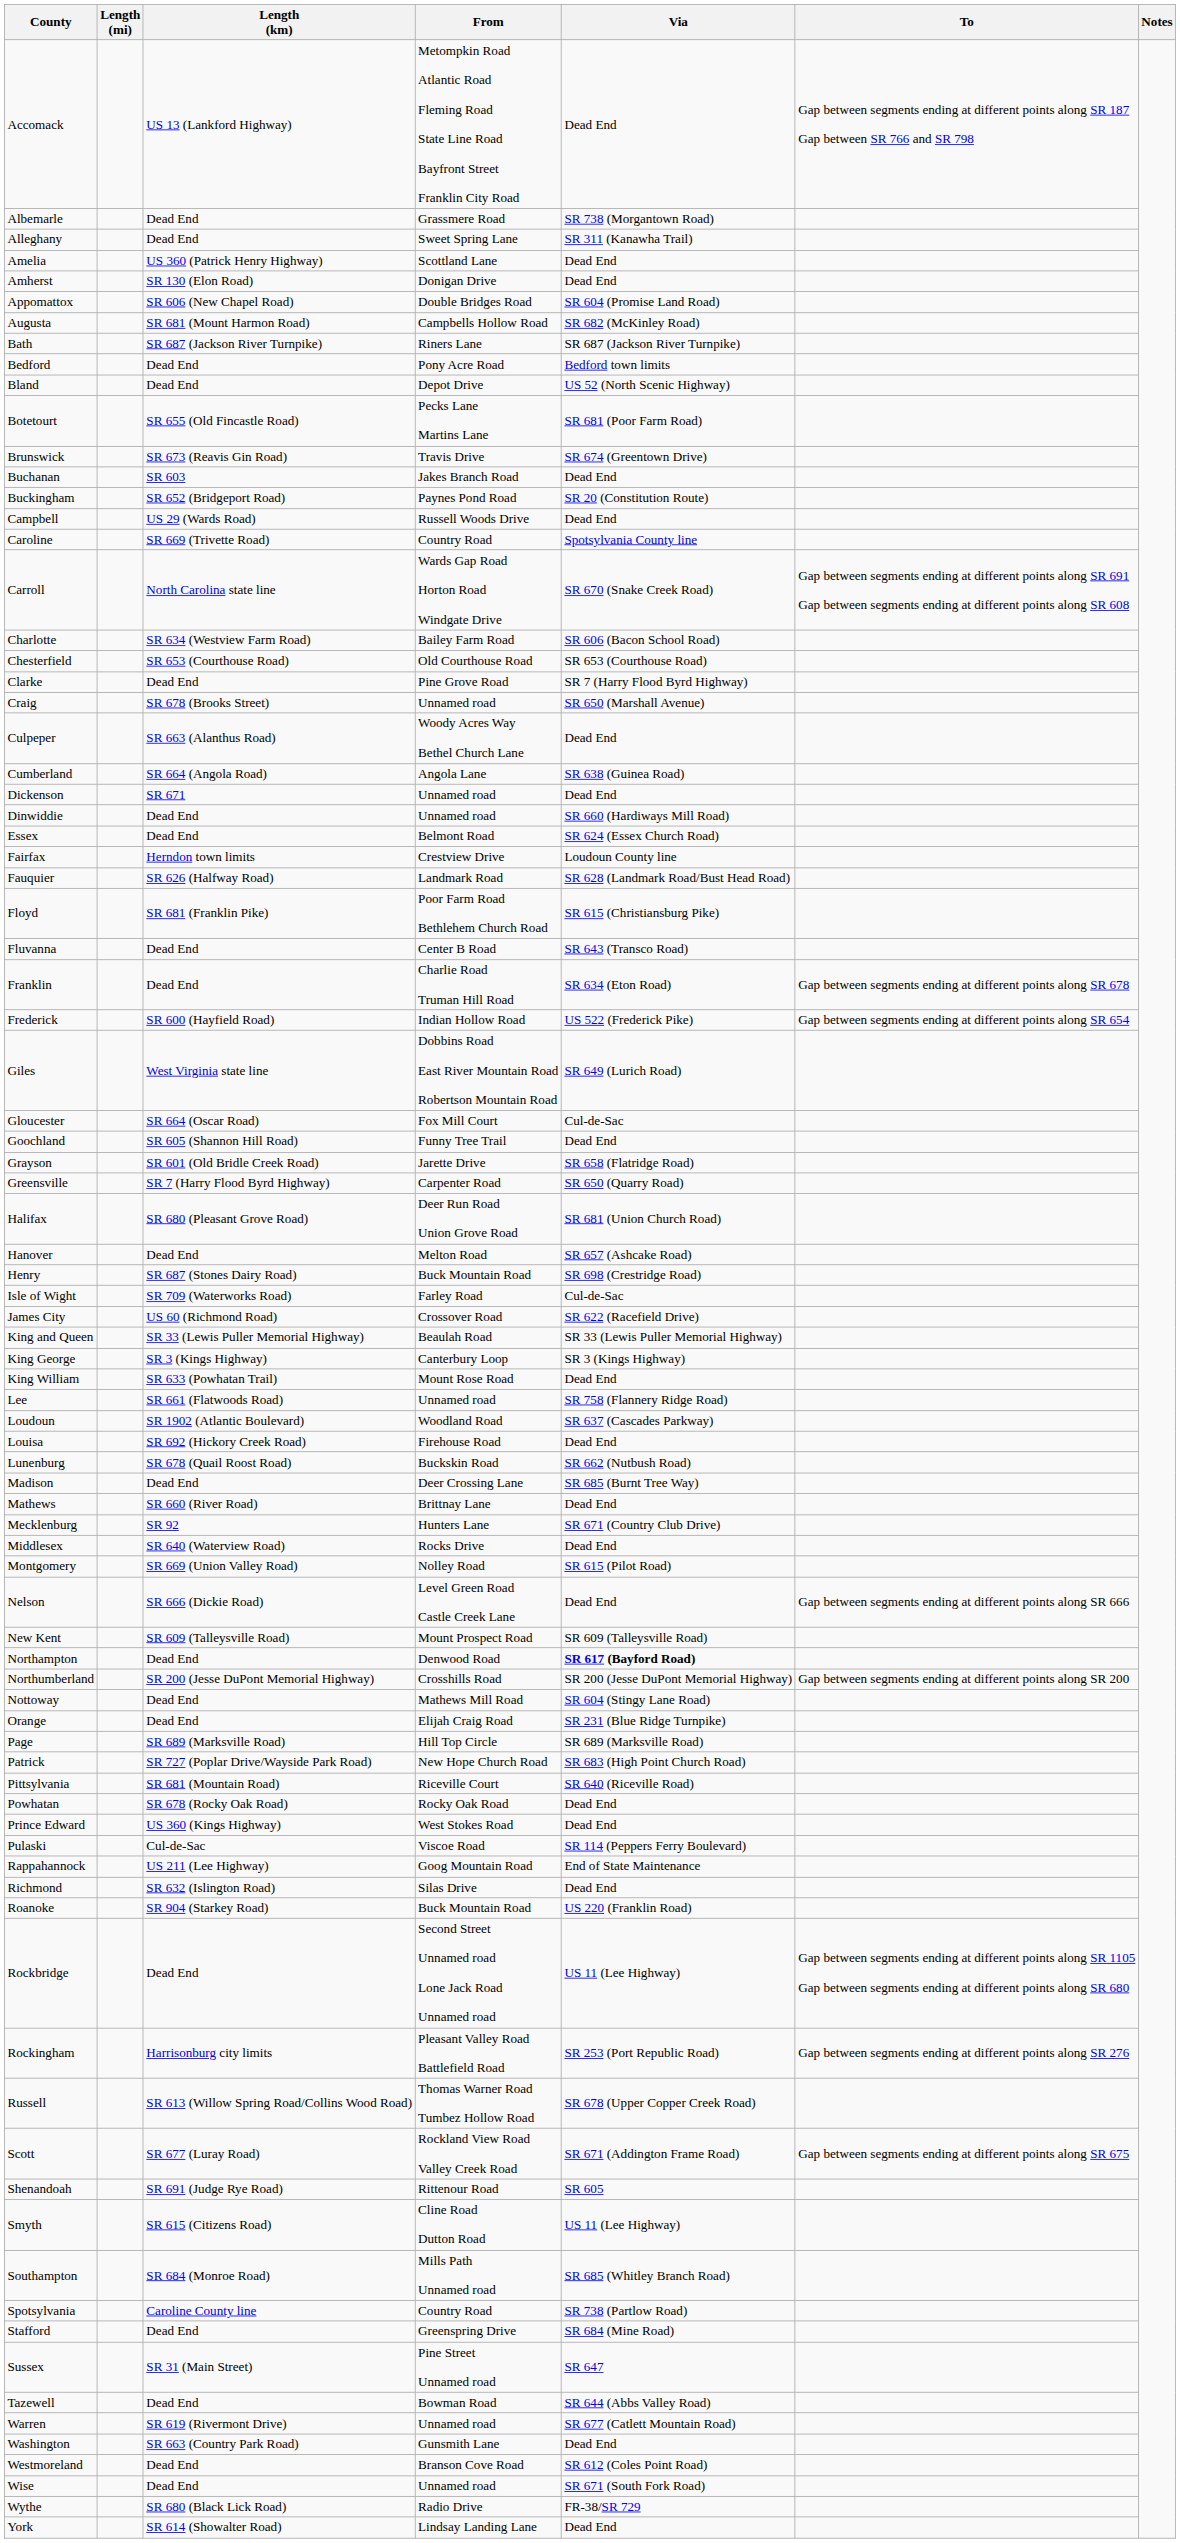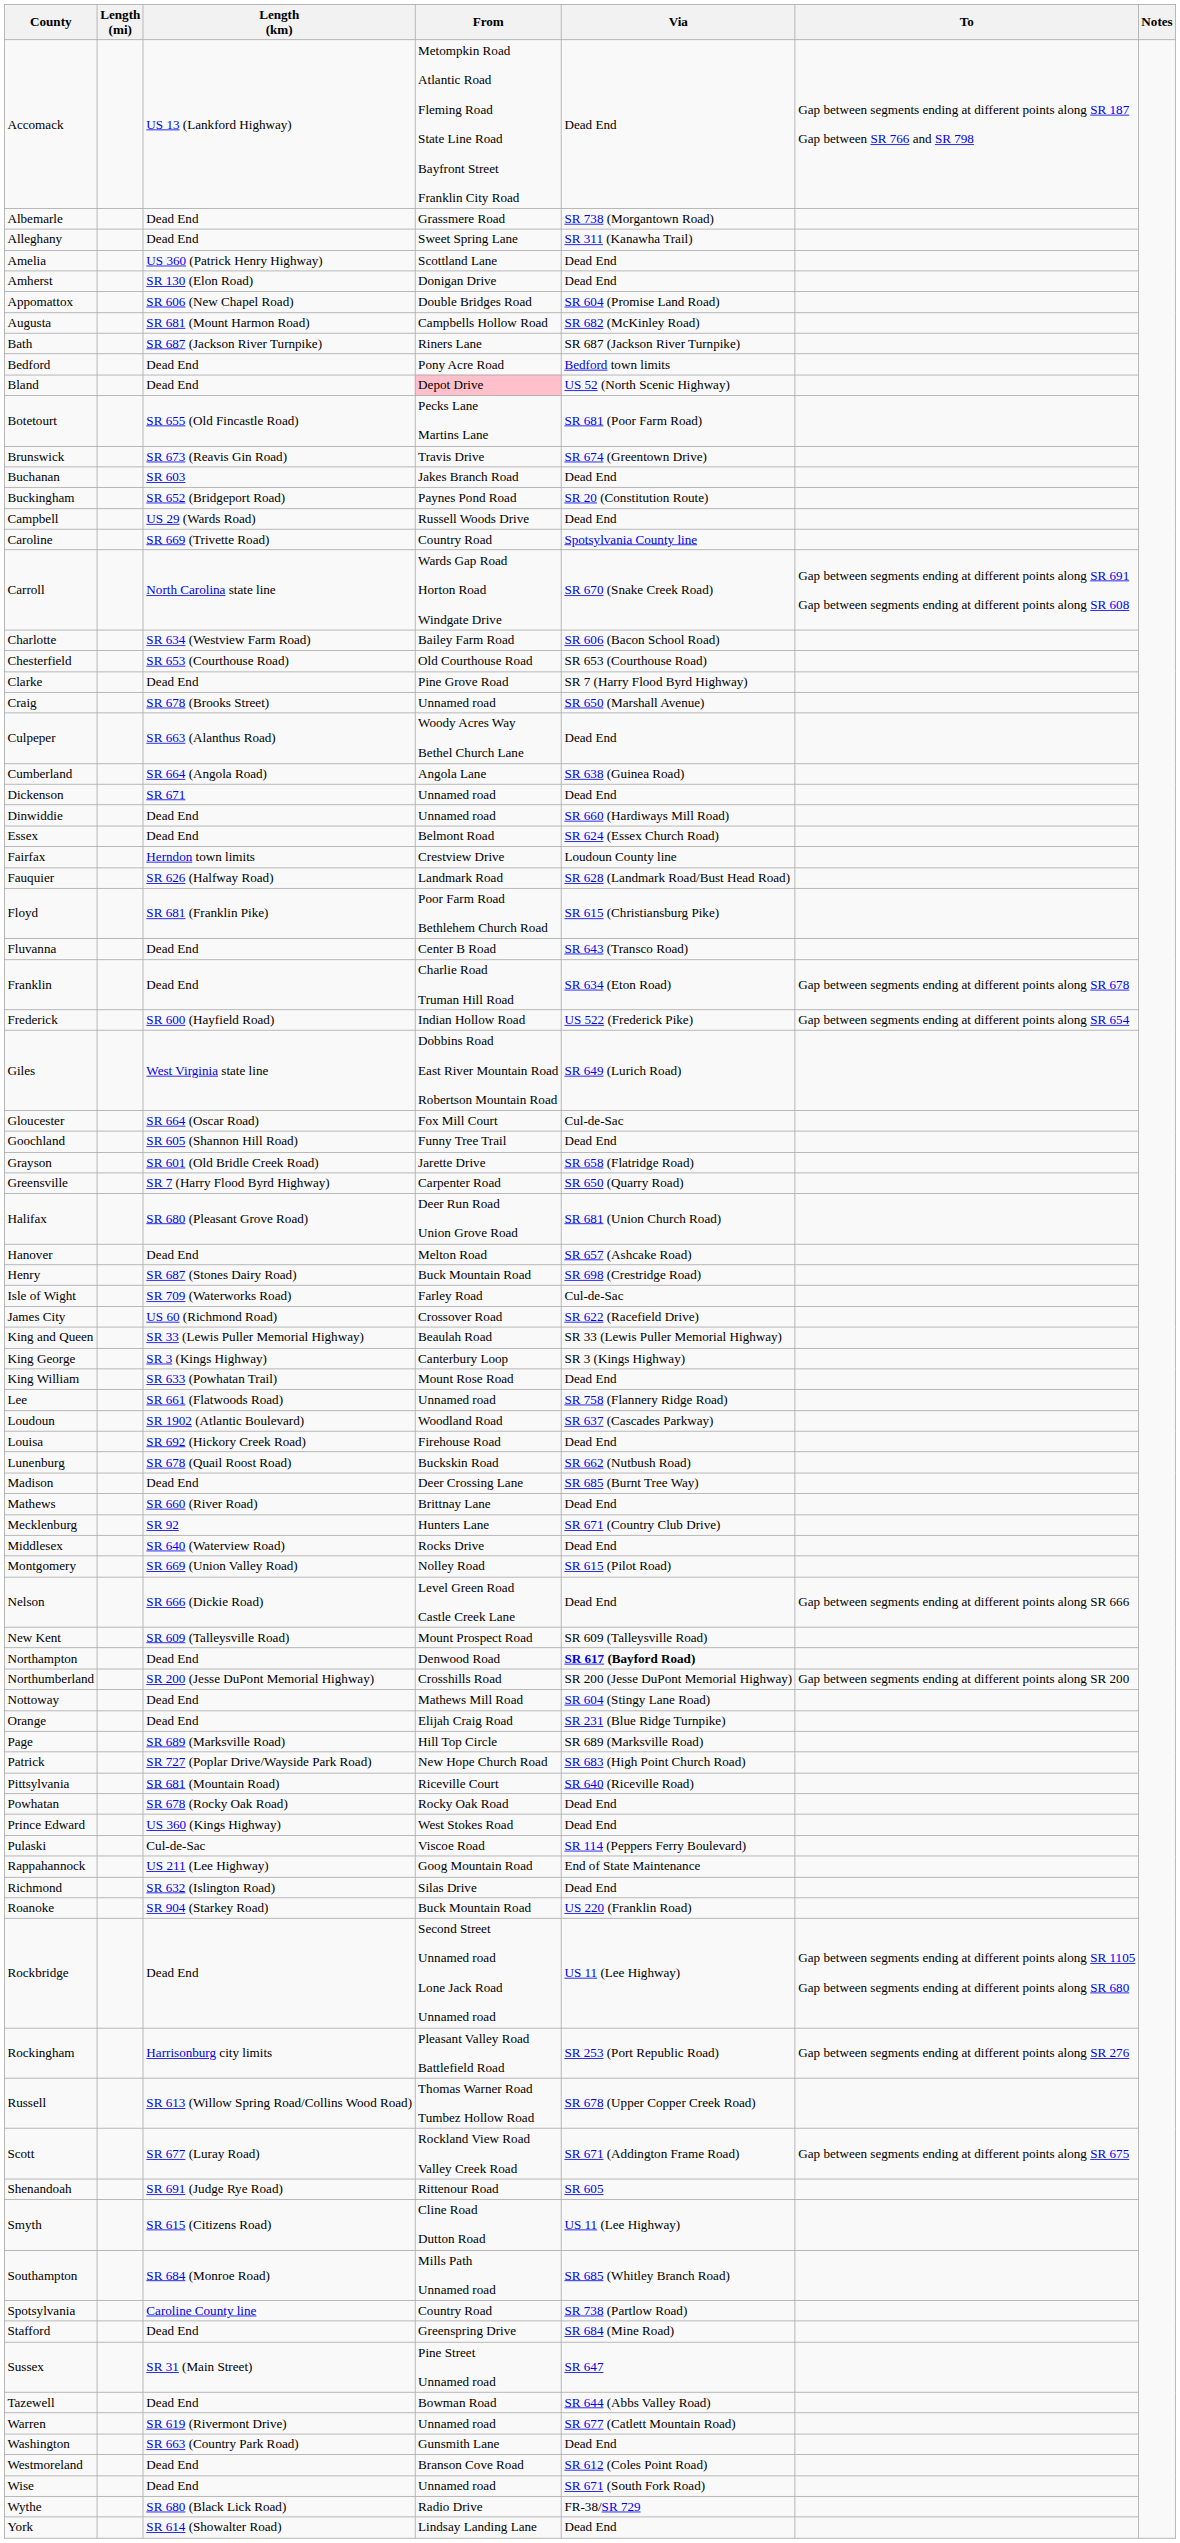(451, 385) no background -> (451, 385) pink background
